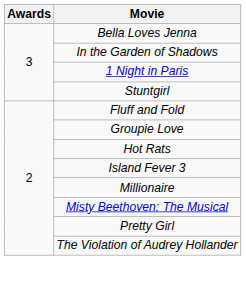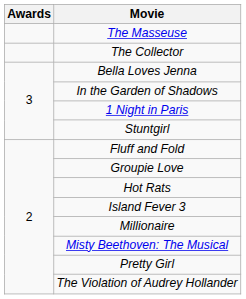+ row: (147, 33)
+ row: (147, 52)
